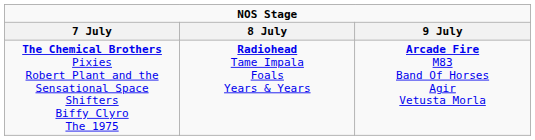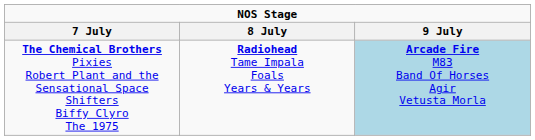(443, 75) no background -> (443, 75) lightblue background
